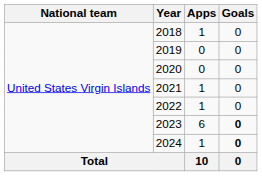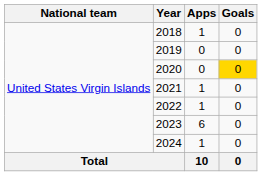(238, 69) no background -> (238, 69) gold background
(238, 124) bold -> (238, 124) normal
(238, 143) bold -> (238, 143) normal
